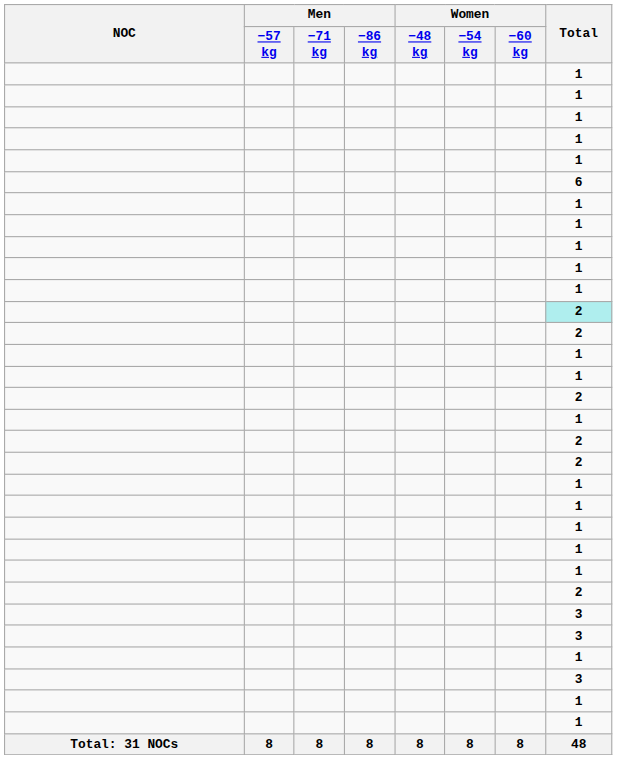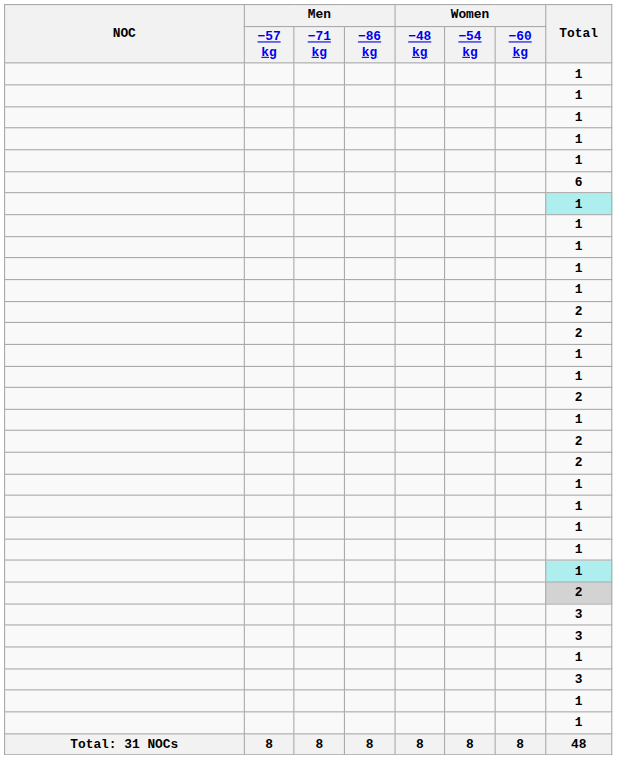(579, 203) no background -> (579, 203) paleturquoise background
(579, 312) paleturquoise background -> (579, 312) no background
(579, 571) no background -> (579, 571) paleturquoise background
(579, 593) no background -> (579, 593) lightgrey background
